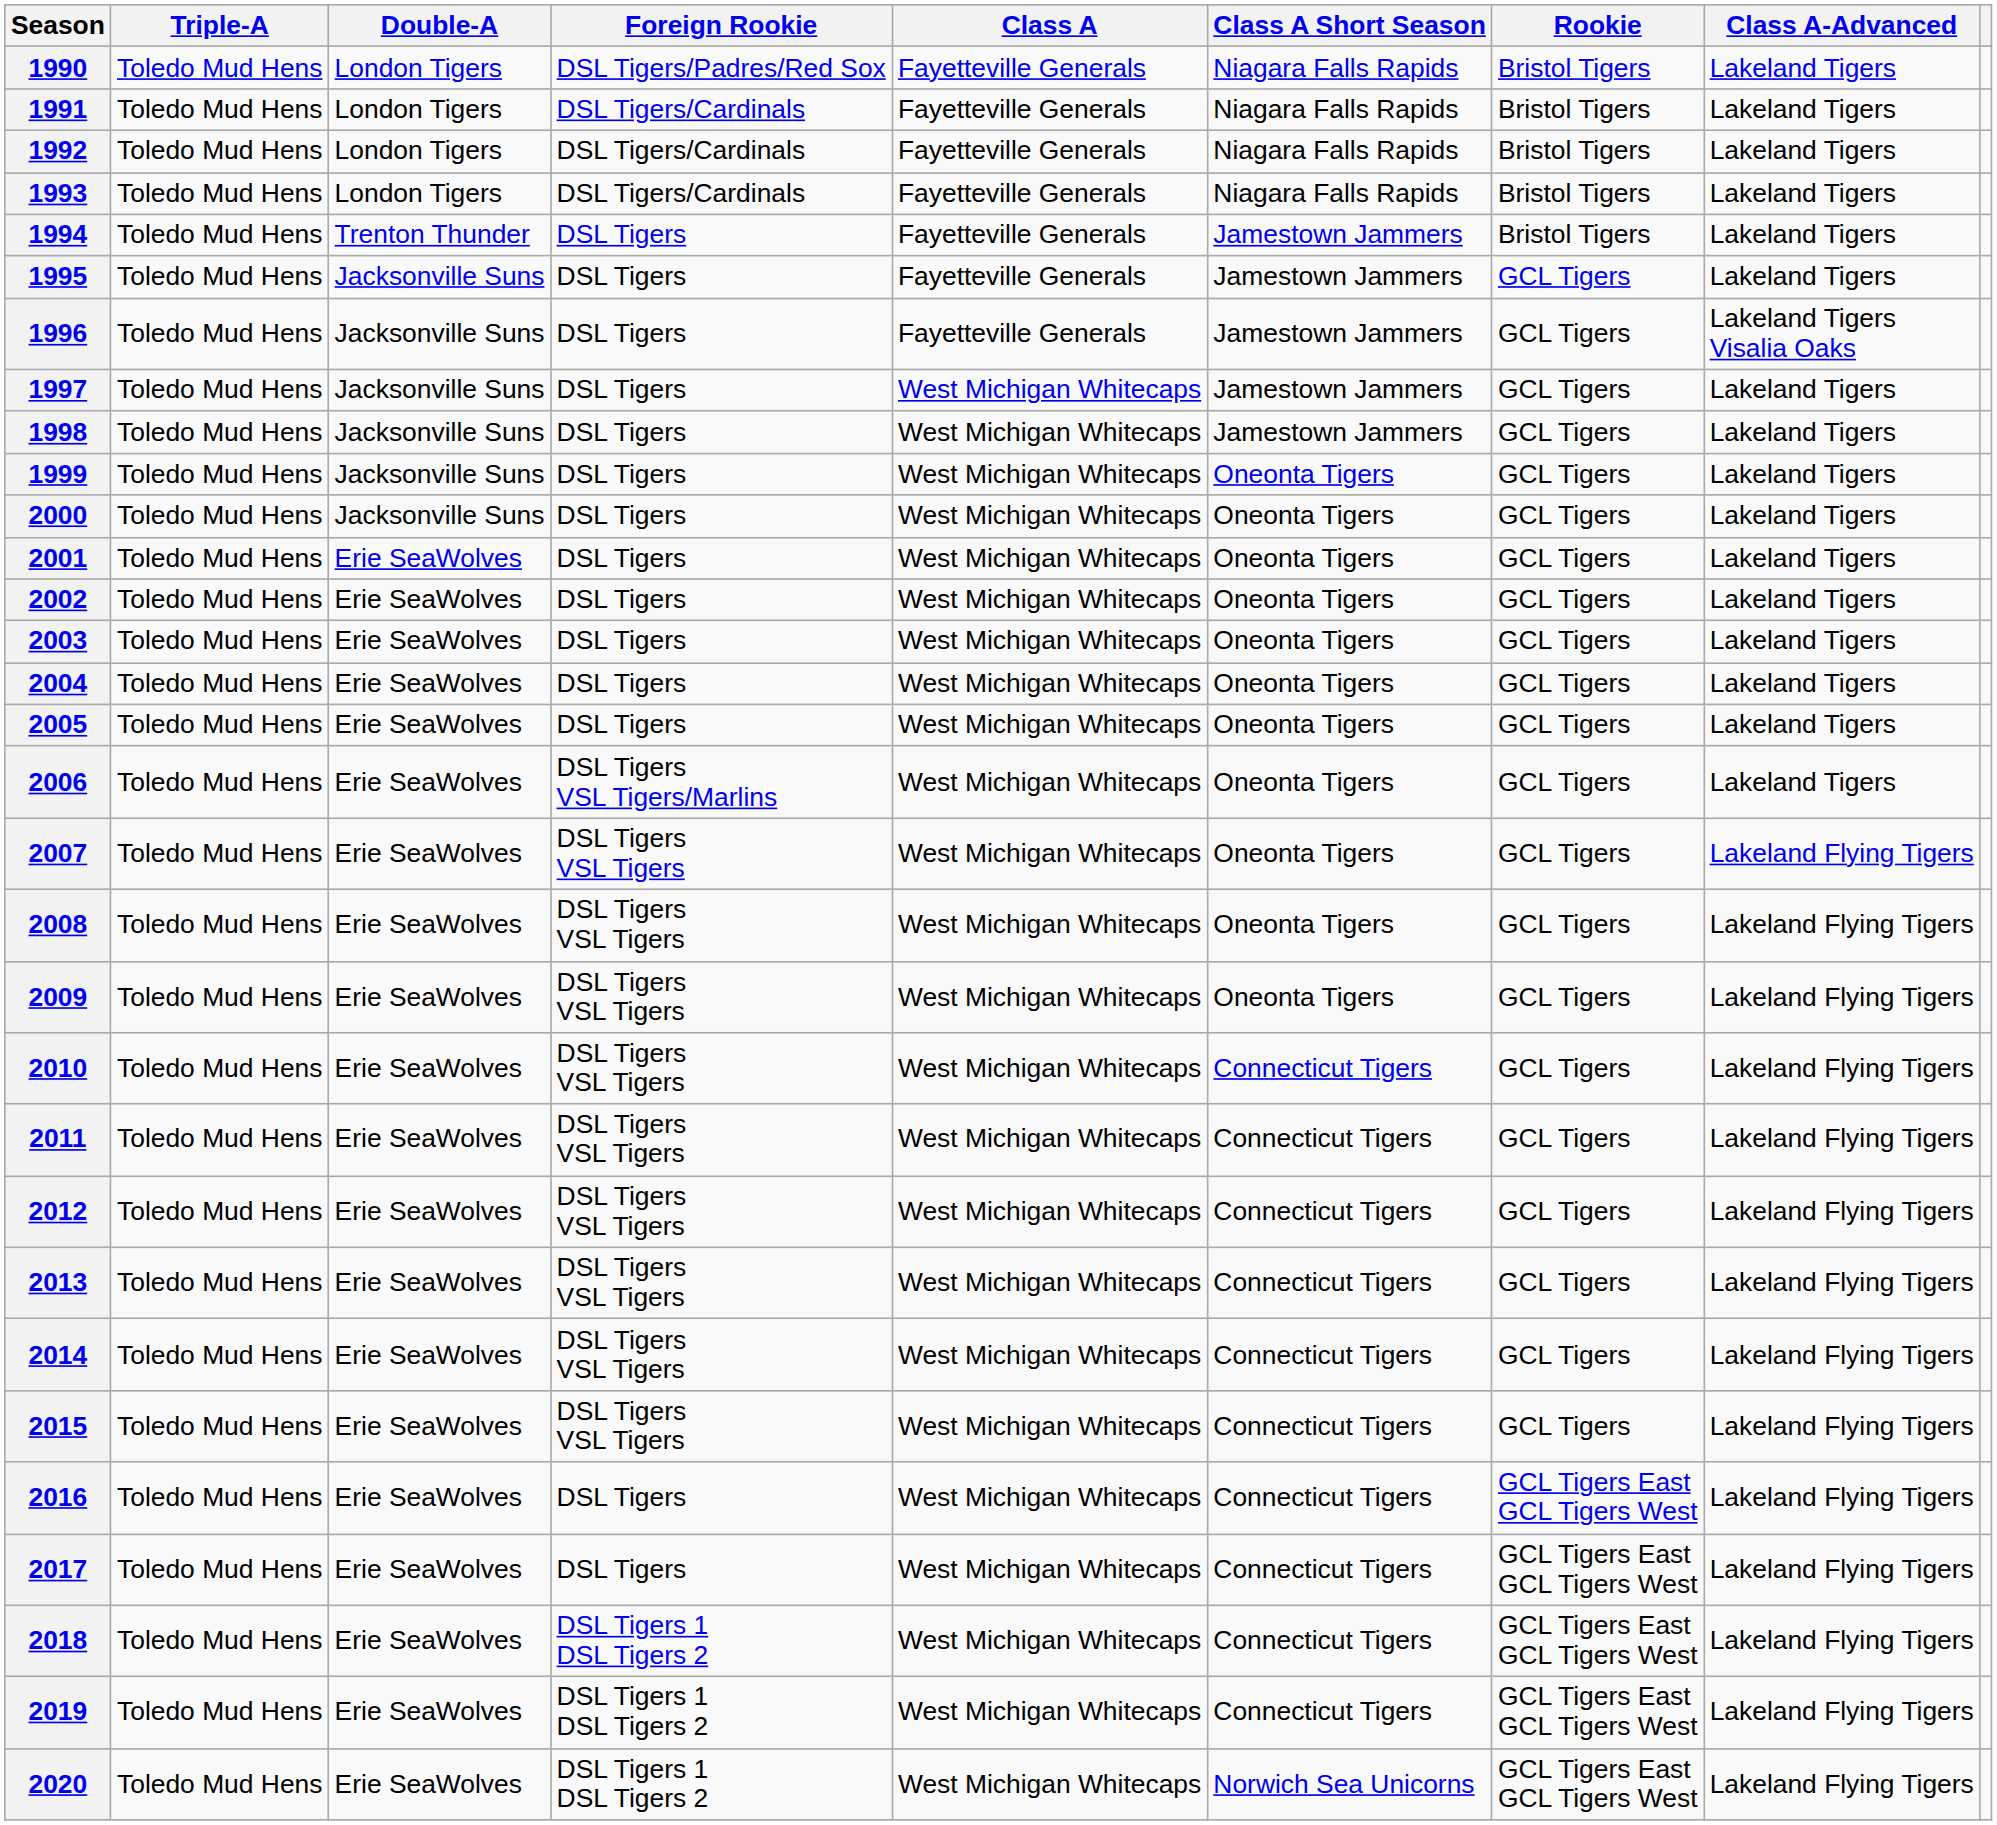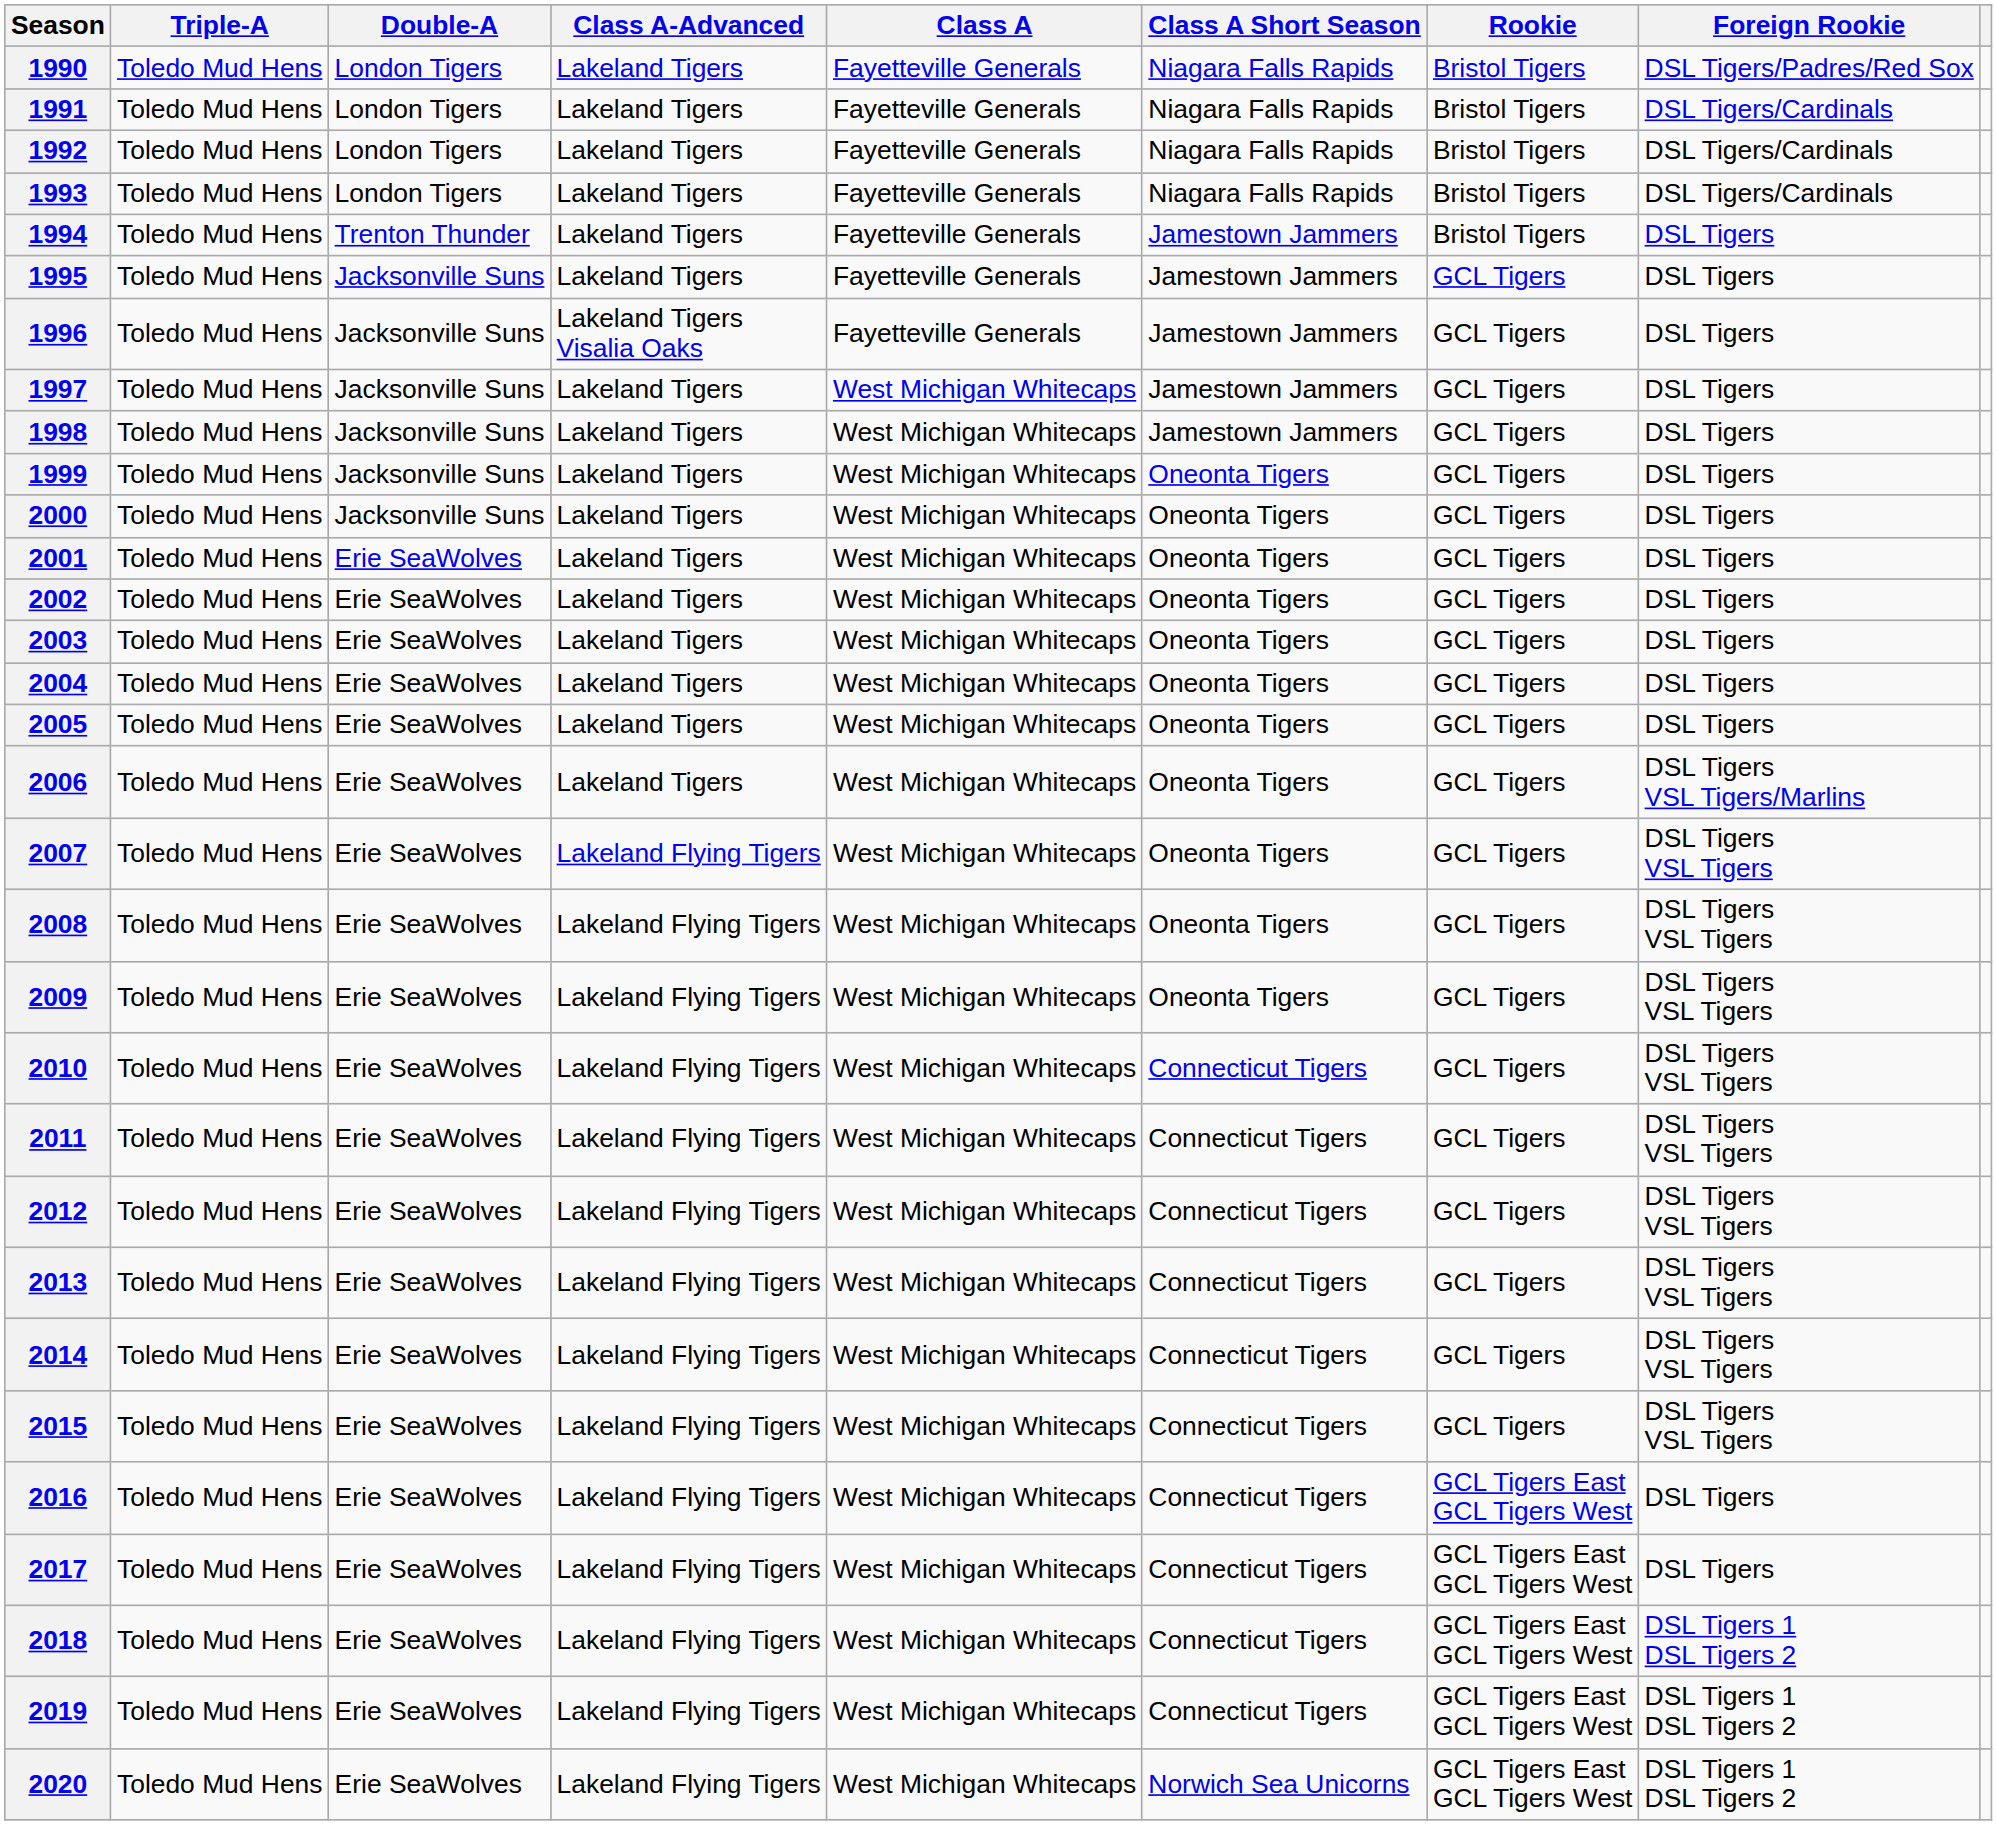columns swapped: (1842, 25) <-> (721, 25)
